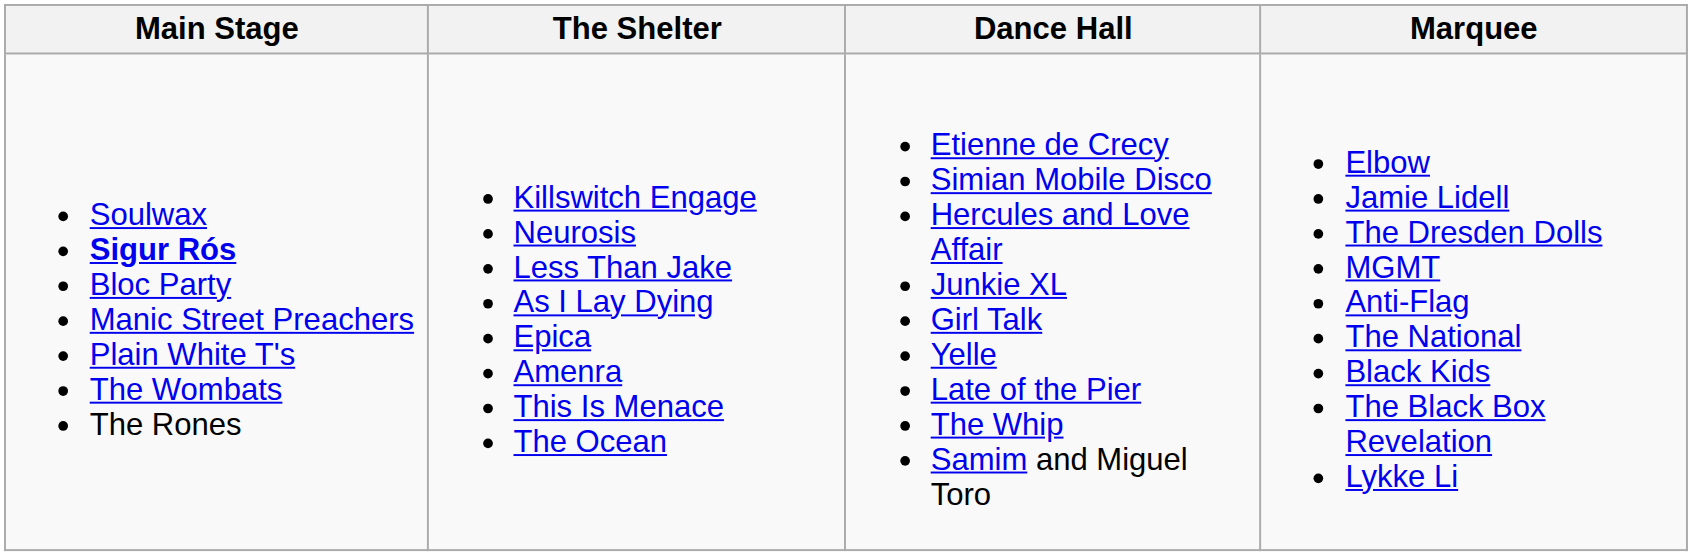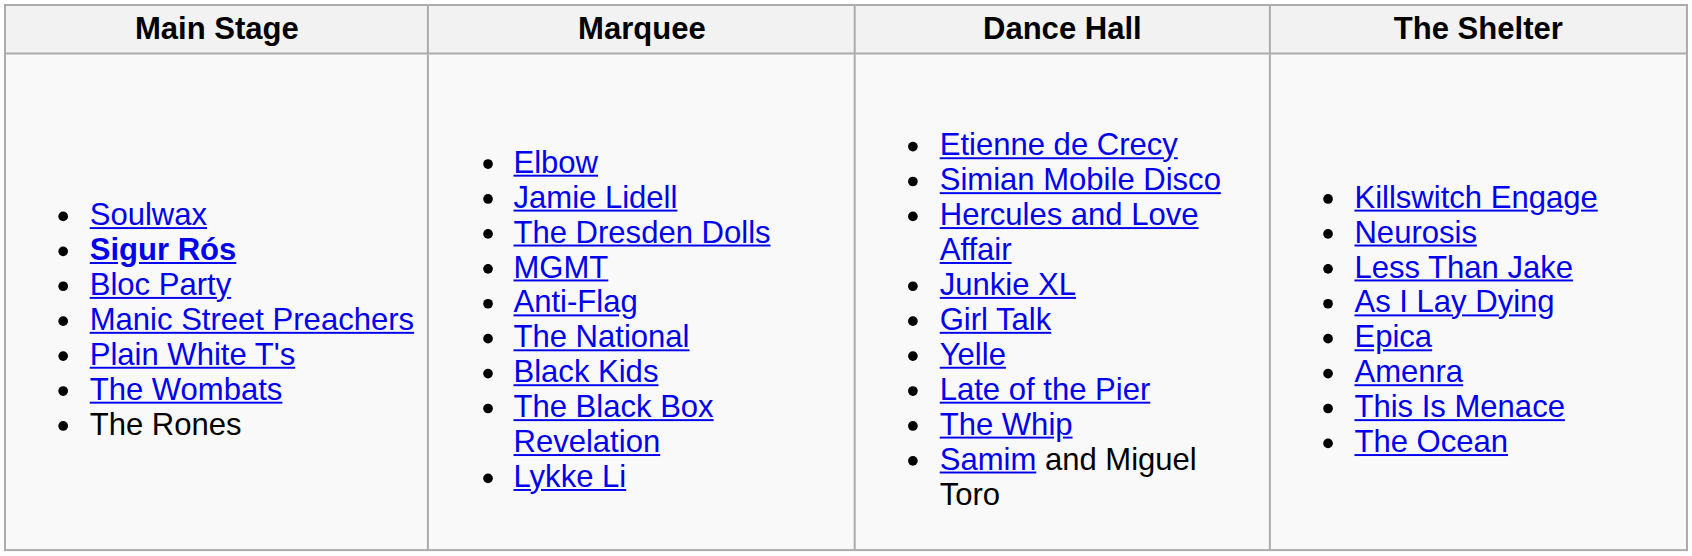columns swapped: (1474, 29) <-> (637, 29)
